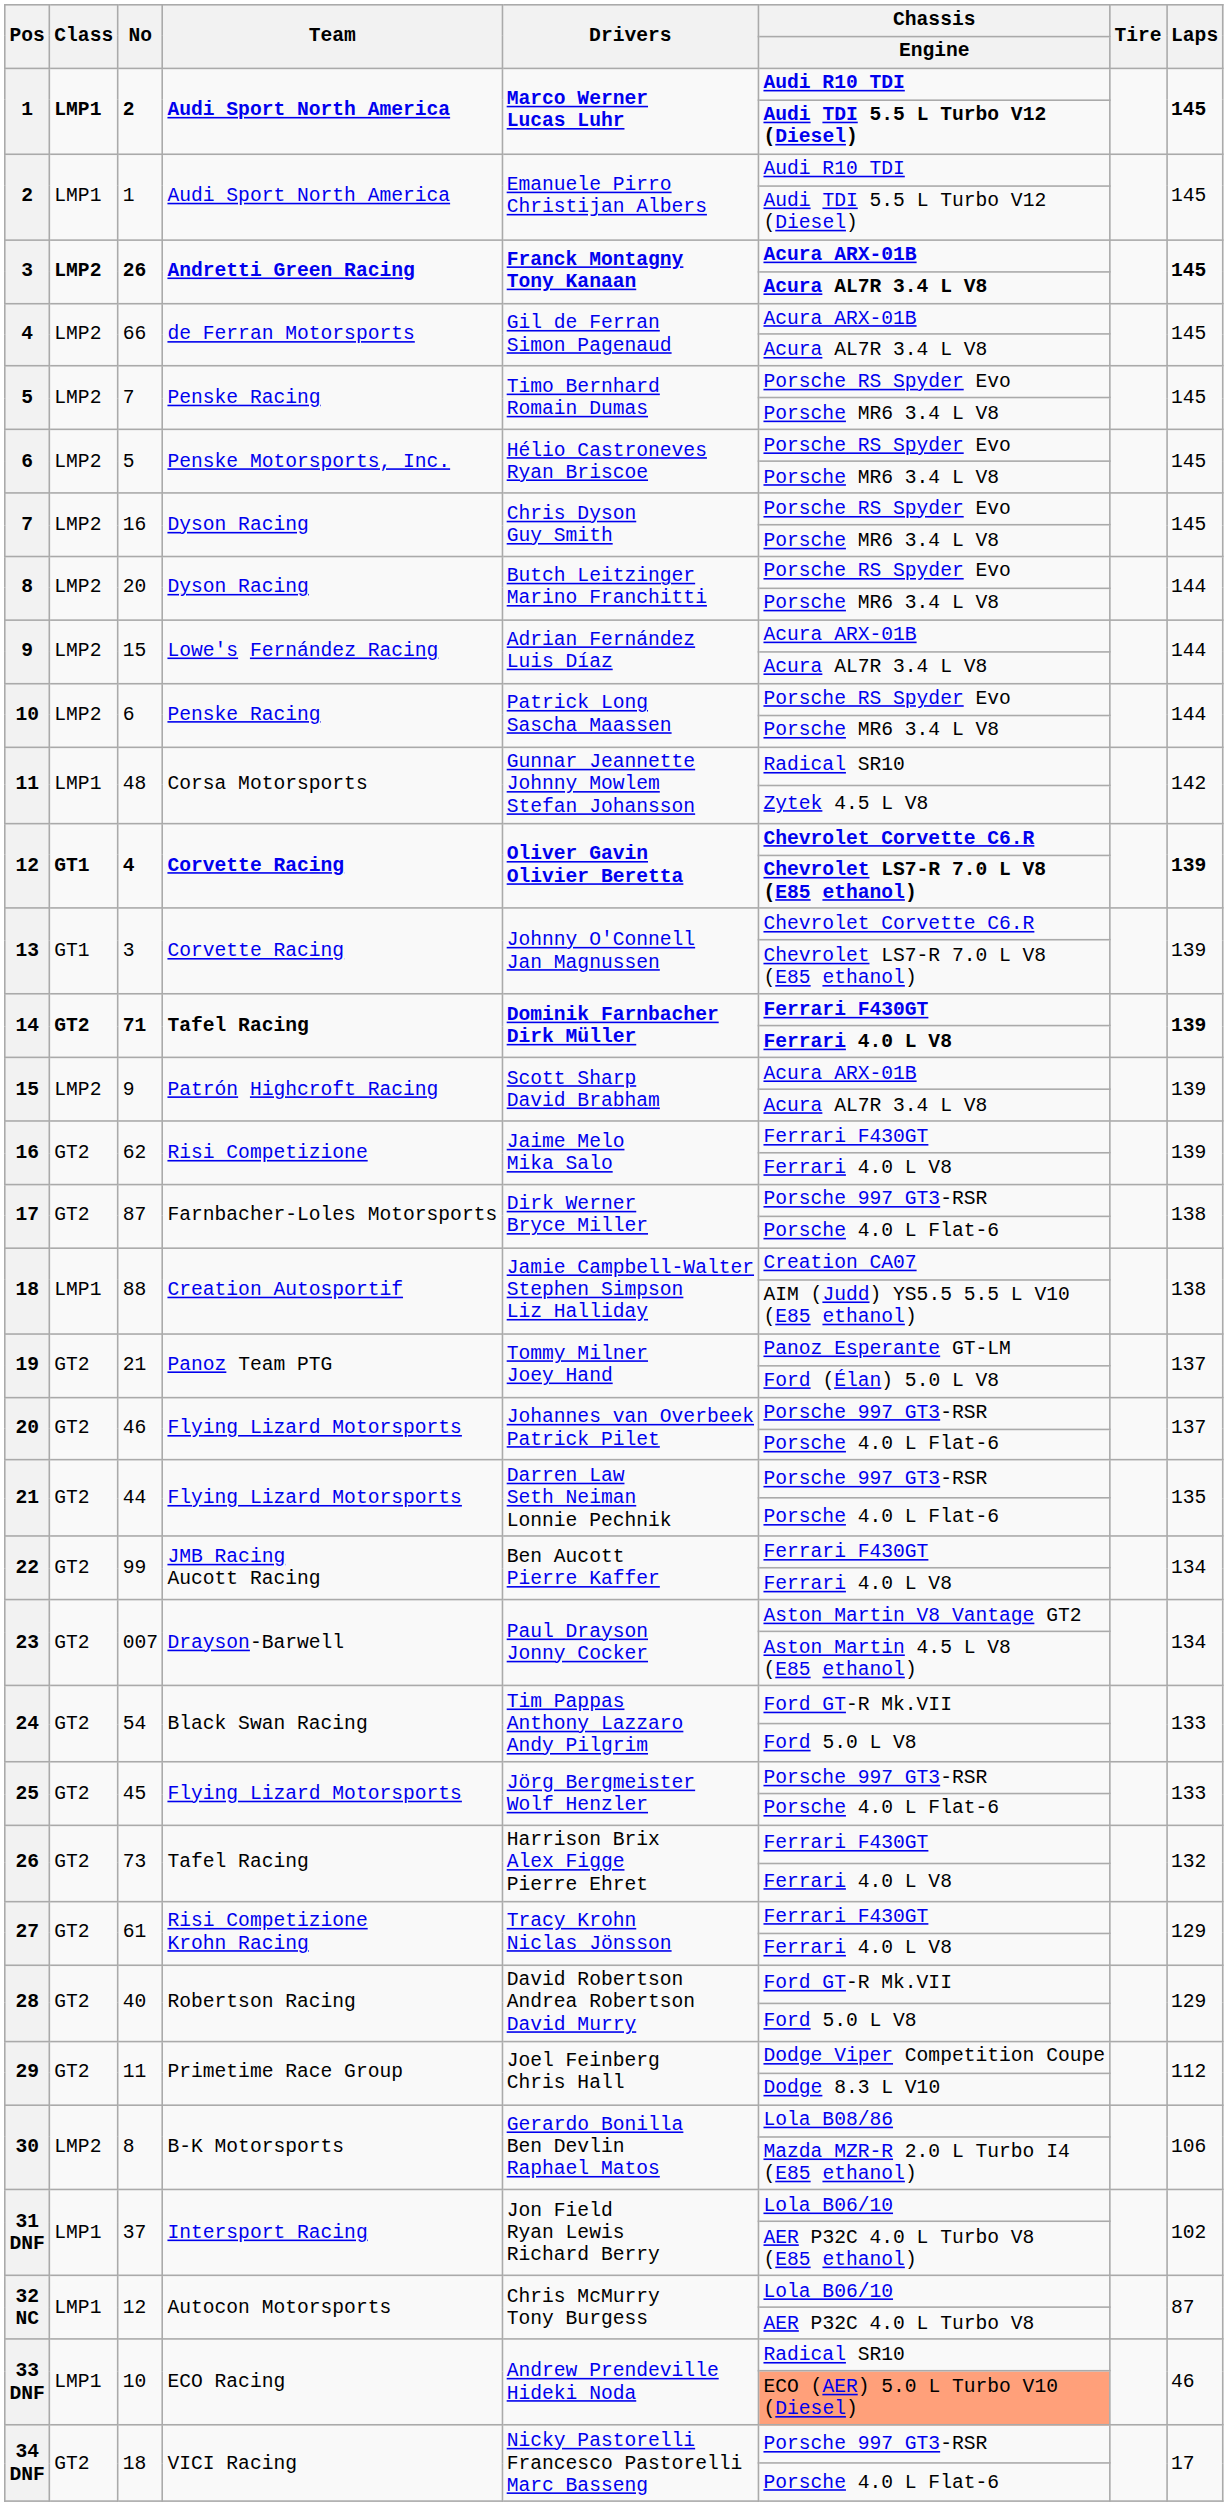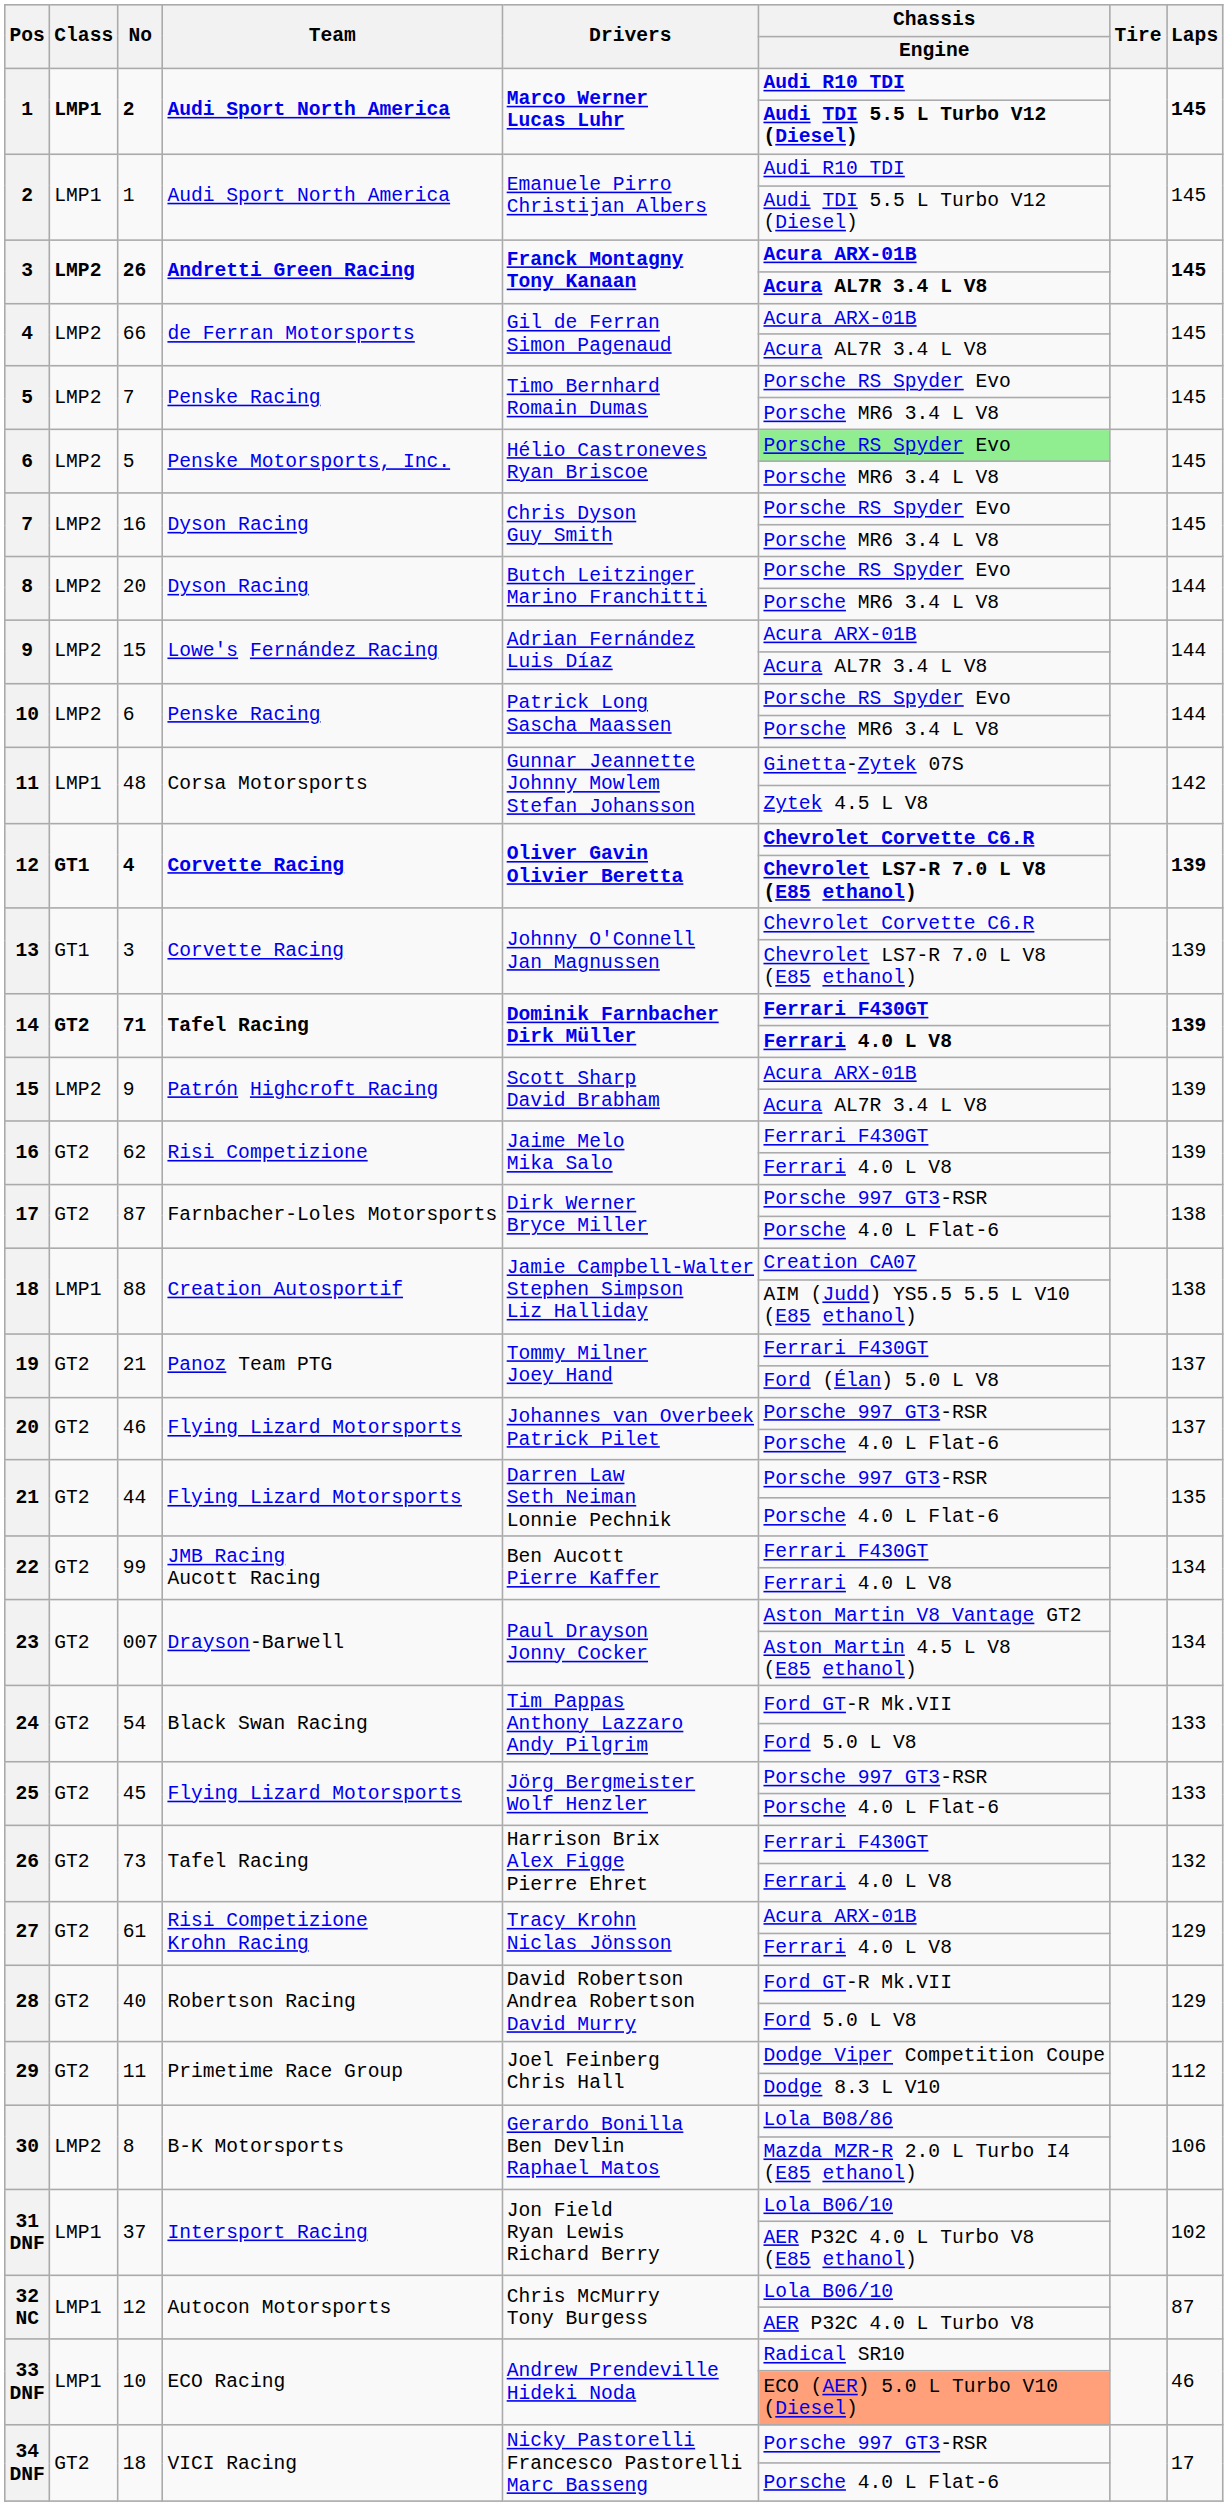(887, 446) no background -> (887, 446) lightgreen background
(834, 766) Radical SR10 -> (864, 766) Ginetta-Zytek 07S
(887, 1350) Panoz Esperante GT-LM -> (846, 1350) Ferrari F430GT
(846, 1918) Ferrari F430GT -> (840, 1918) Acura ARX-01B
